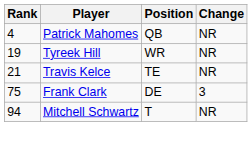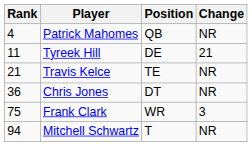(14, 53) 19 -> (14, 53) 11
(155, 53) WR -> (153, 53) DE
(208, 53) NR -> (206, 53) 21
+ row: (76, 92)
(153, 92) DE -> (155, 111) WR
